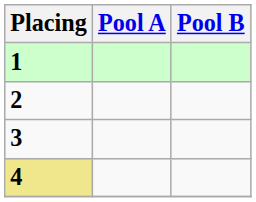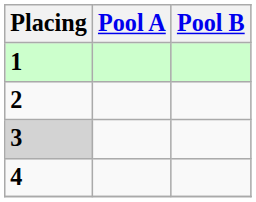(16, 138) no background -> (16, 138) lightgrey background
(16, 176) khaki background -> (16, 176) no background
